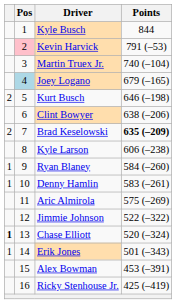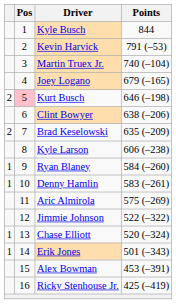(24, 47) pink background -> (24, 47) no background
(24, 81) lightblue background -> (24, 81) no background
(24, 98) no background -> (24, 98) pink background
(146, 132) bold -> (146, 132) normal
(9, 234) bold -> (9, 234) normal
